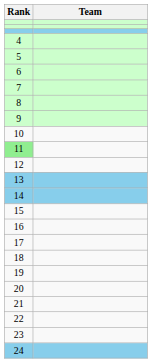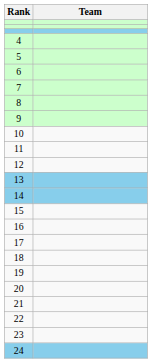(19, 149) lightgreen background -> (19, 149) no background
